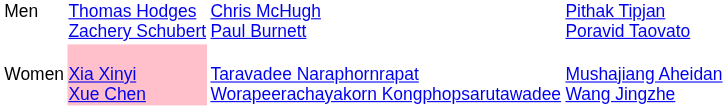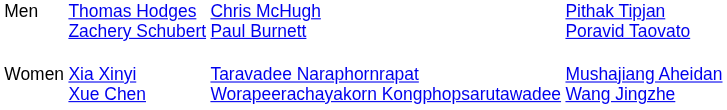(107, 84) pink background -> (107, 84) no background
